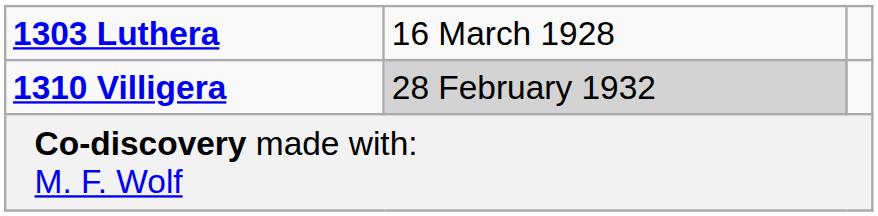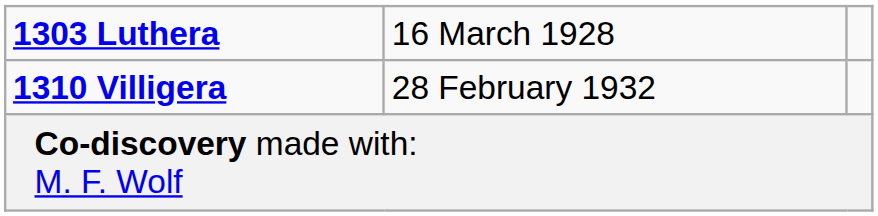(524, 87) lightgrey background -> (524, 87) no background
